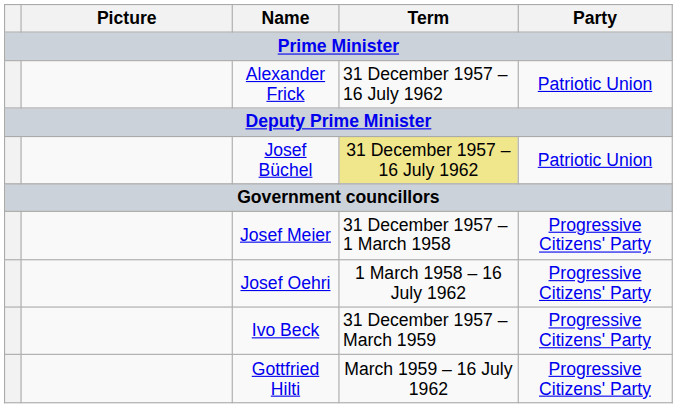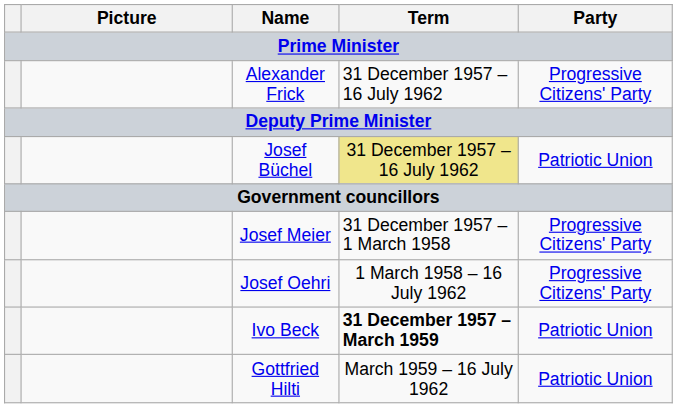(595, 84) Patriotic Union -> (595, 84) Progressive Citizens' Party
(425, 330) normal -> (427, 330) bold
(595, 330) Progressive Citizens' Party -> (595, 330) Patriotic Union
(595, 378) Progressive Citizens' Party -> (595, 378) Patriotic Union
